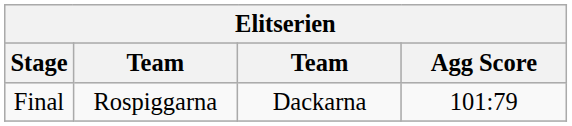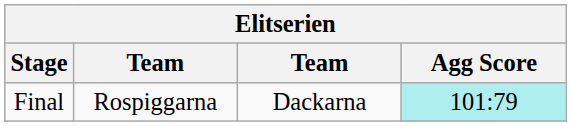(484, 101) no background -> (484, 101) paleturquoise background
